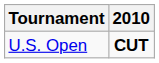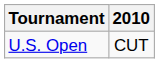(131, 45) bold -> (131, 45) normal
